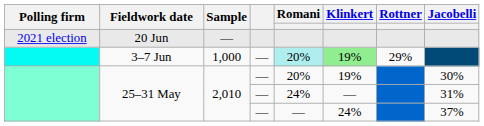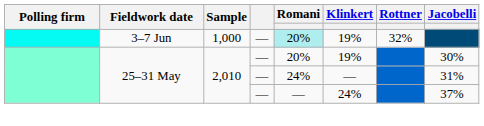- row: (151, 39)
(350, 57) lightgreen background -> (350, 39) no background
(400, 57) 29% -> (400, 39) 32%
